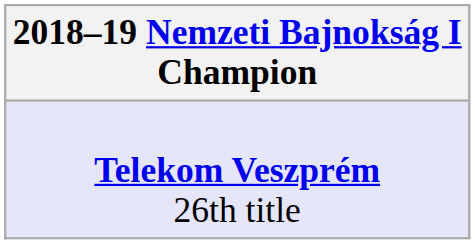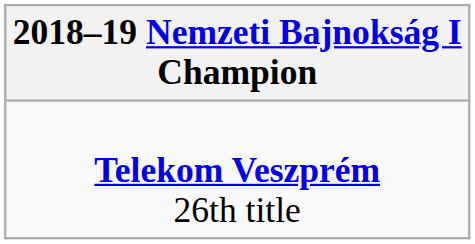(237, 188) lavender background -> (237, 188) no background
